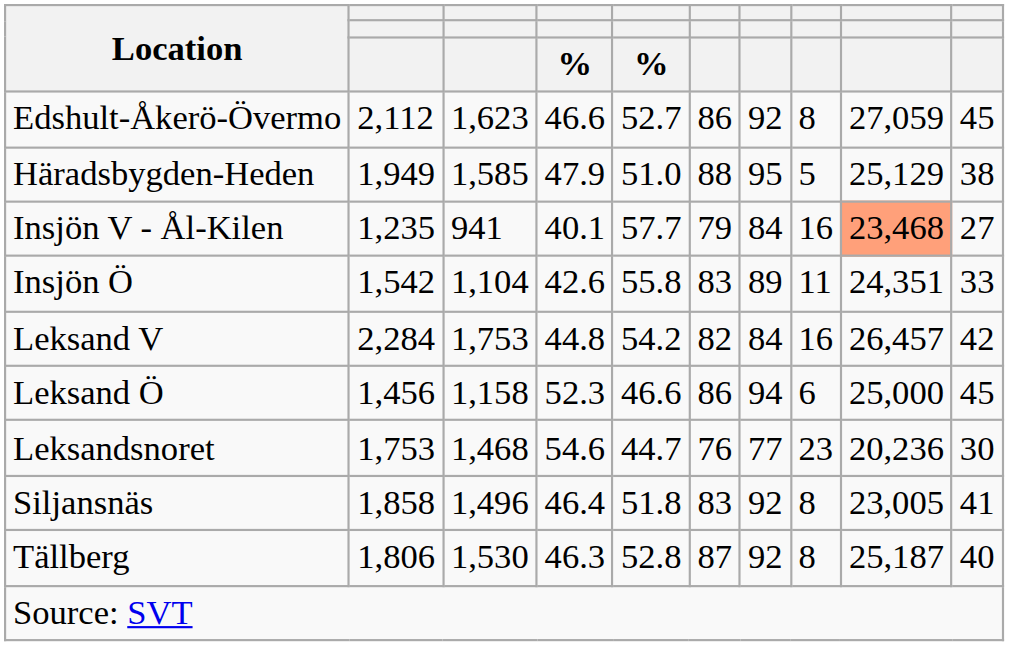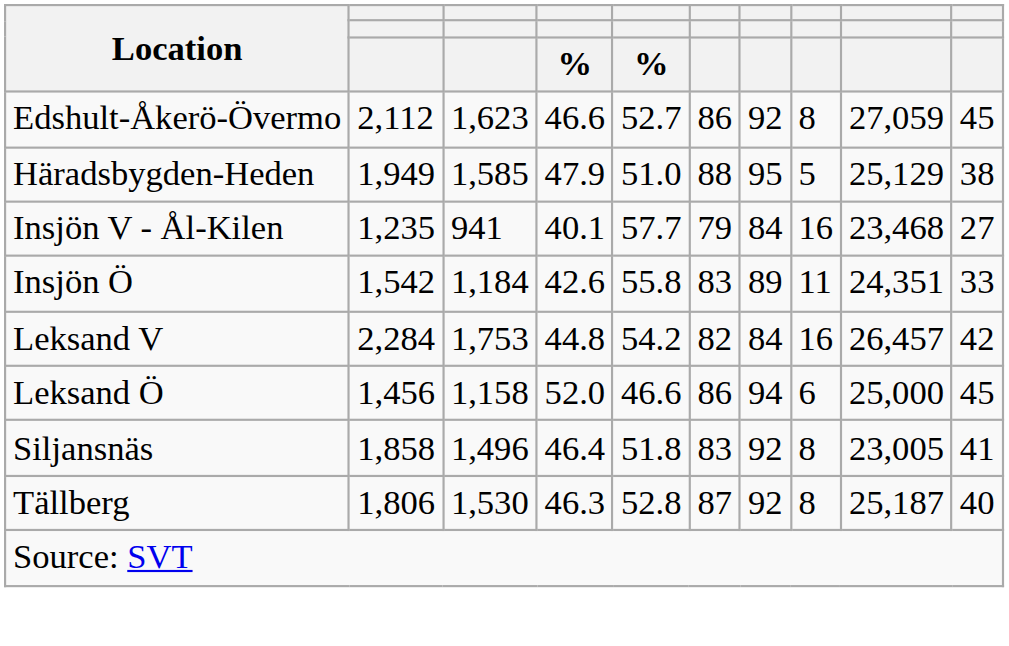(896, 228) lightsalmon background -> (896, 228) no background
(490, 283) 1,104 -> (490, 283) 1,184
(575, 392) 52.3 -> (575, 392) 52.0
- row: (114, 447)
